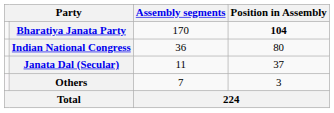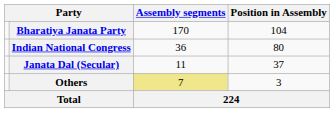(279, 30) bold -> (279, 30) normal
(181, 82) no background -> (181, 82) khaki background
